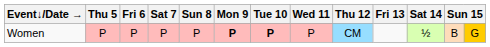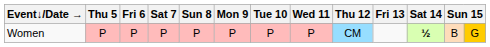(233, 33) bold -> (233, 33) normal
(270, 33) bold -> (270, 33) normal
(426, 33) normal -> (426, 33) bold
